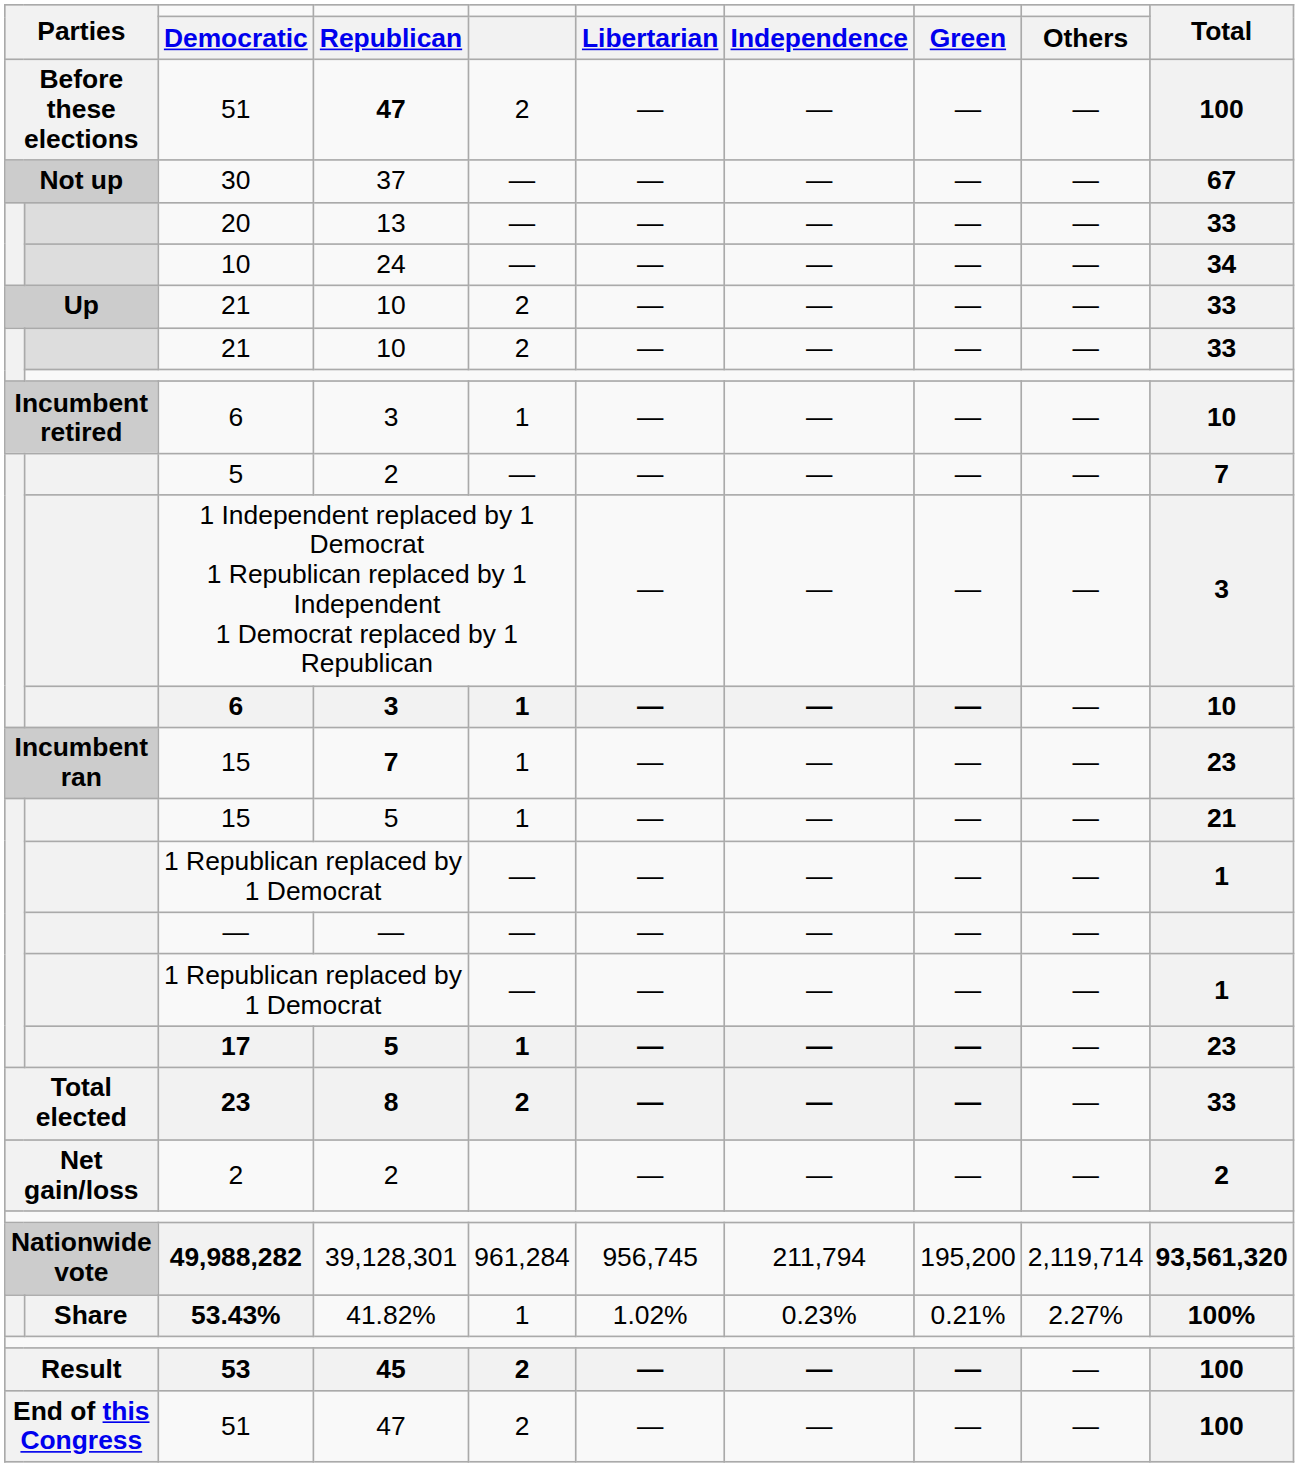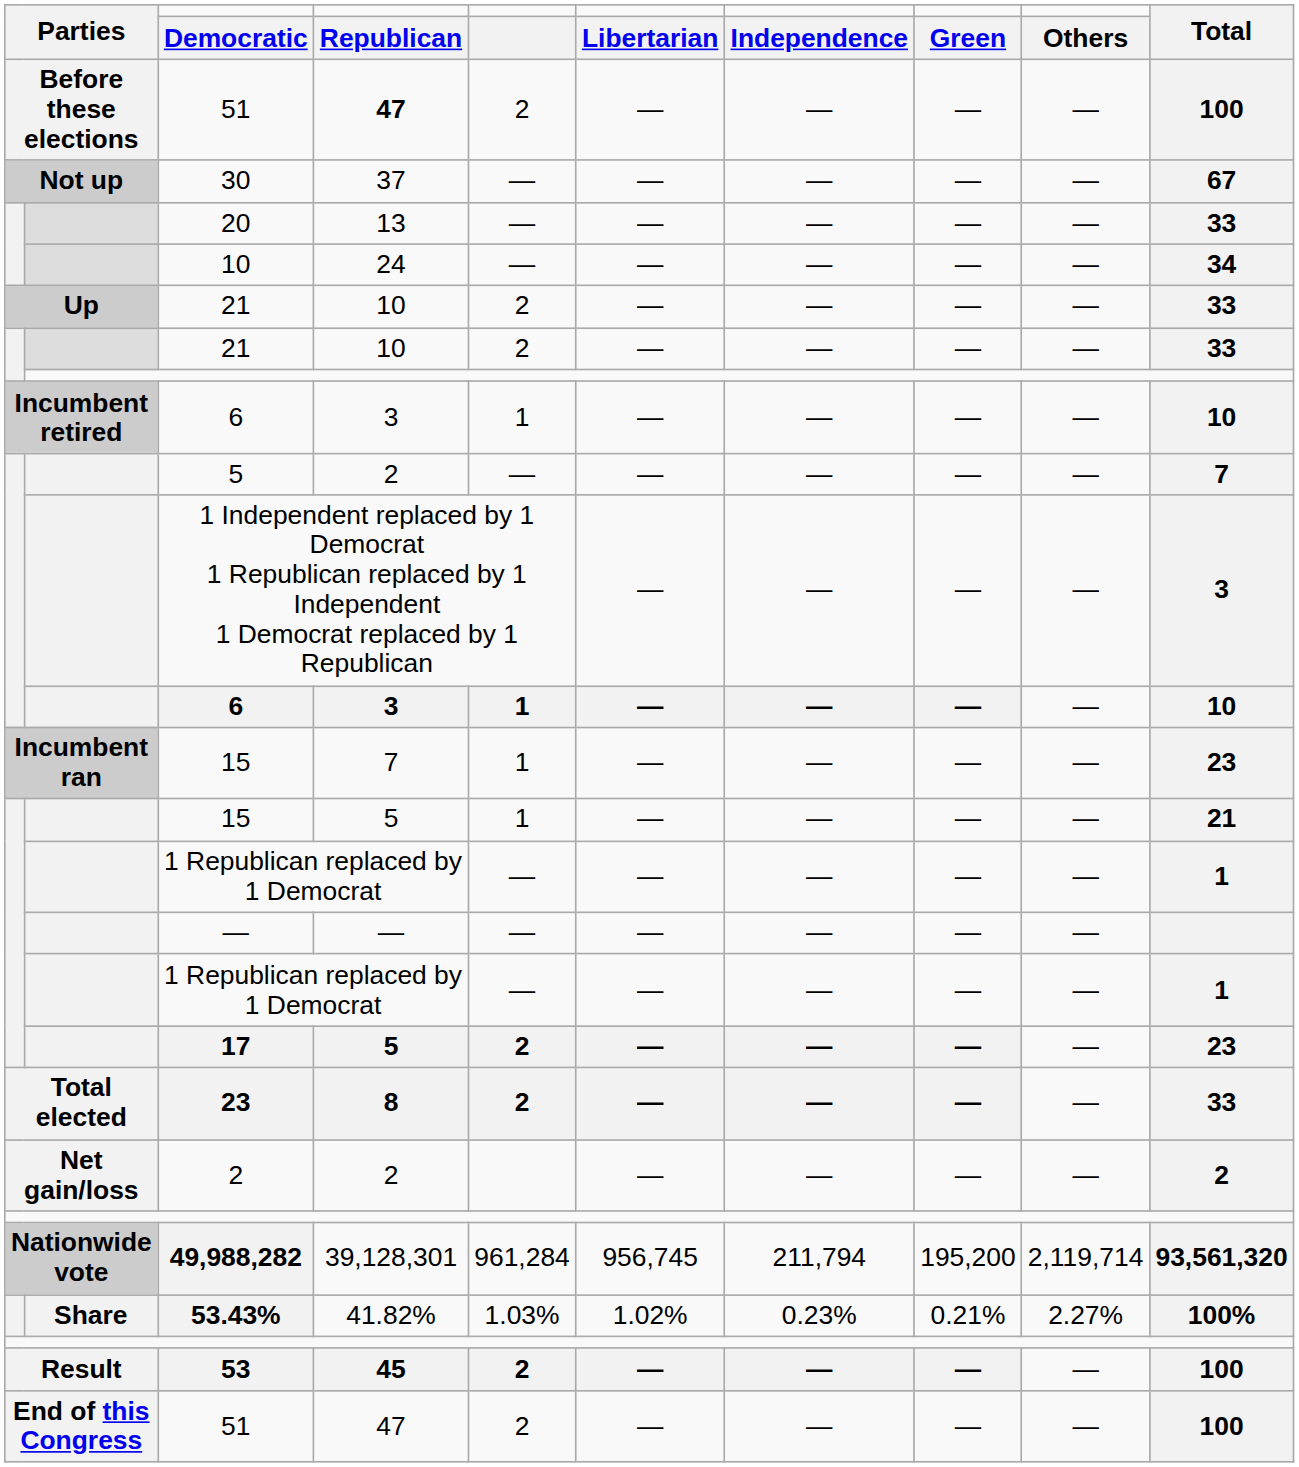(391, 762) bold -> (391, 762) normal
(522, 1046) 1 -> (522, 1046) 2
(522, 1315) 1 -> (522, 1315) 1.03%
